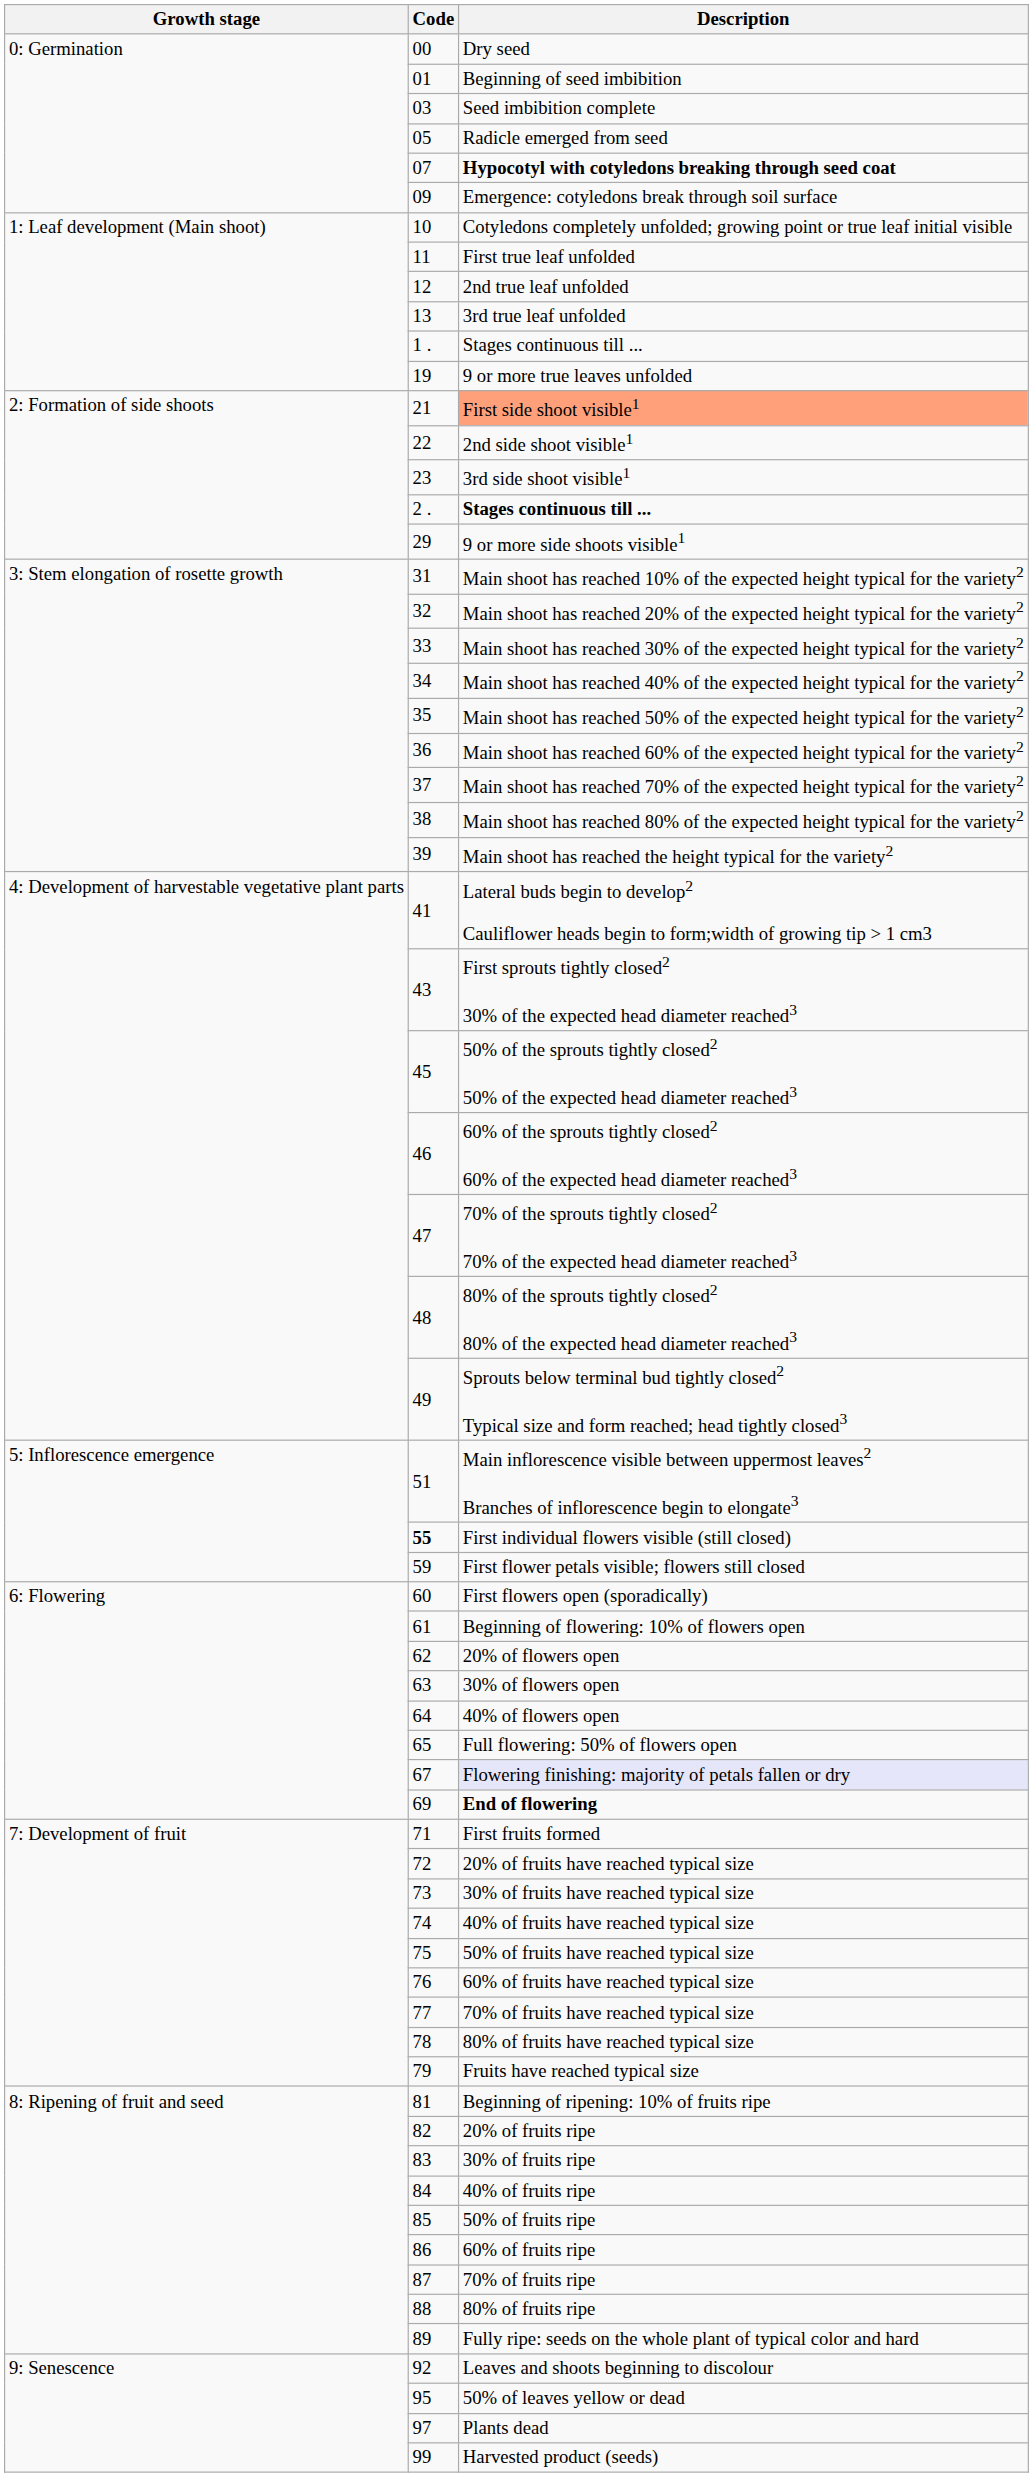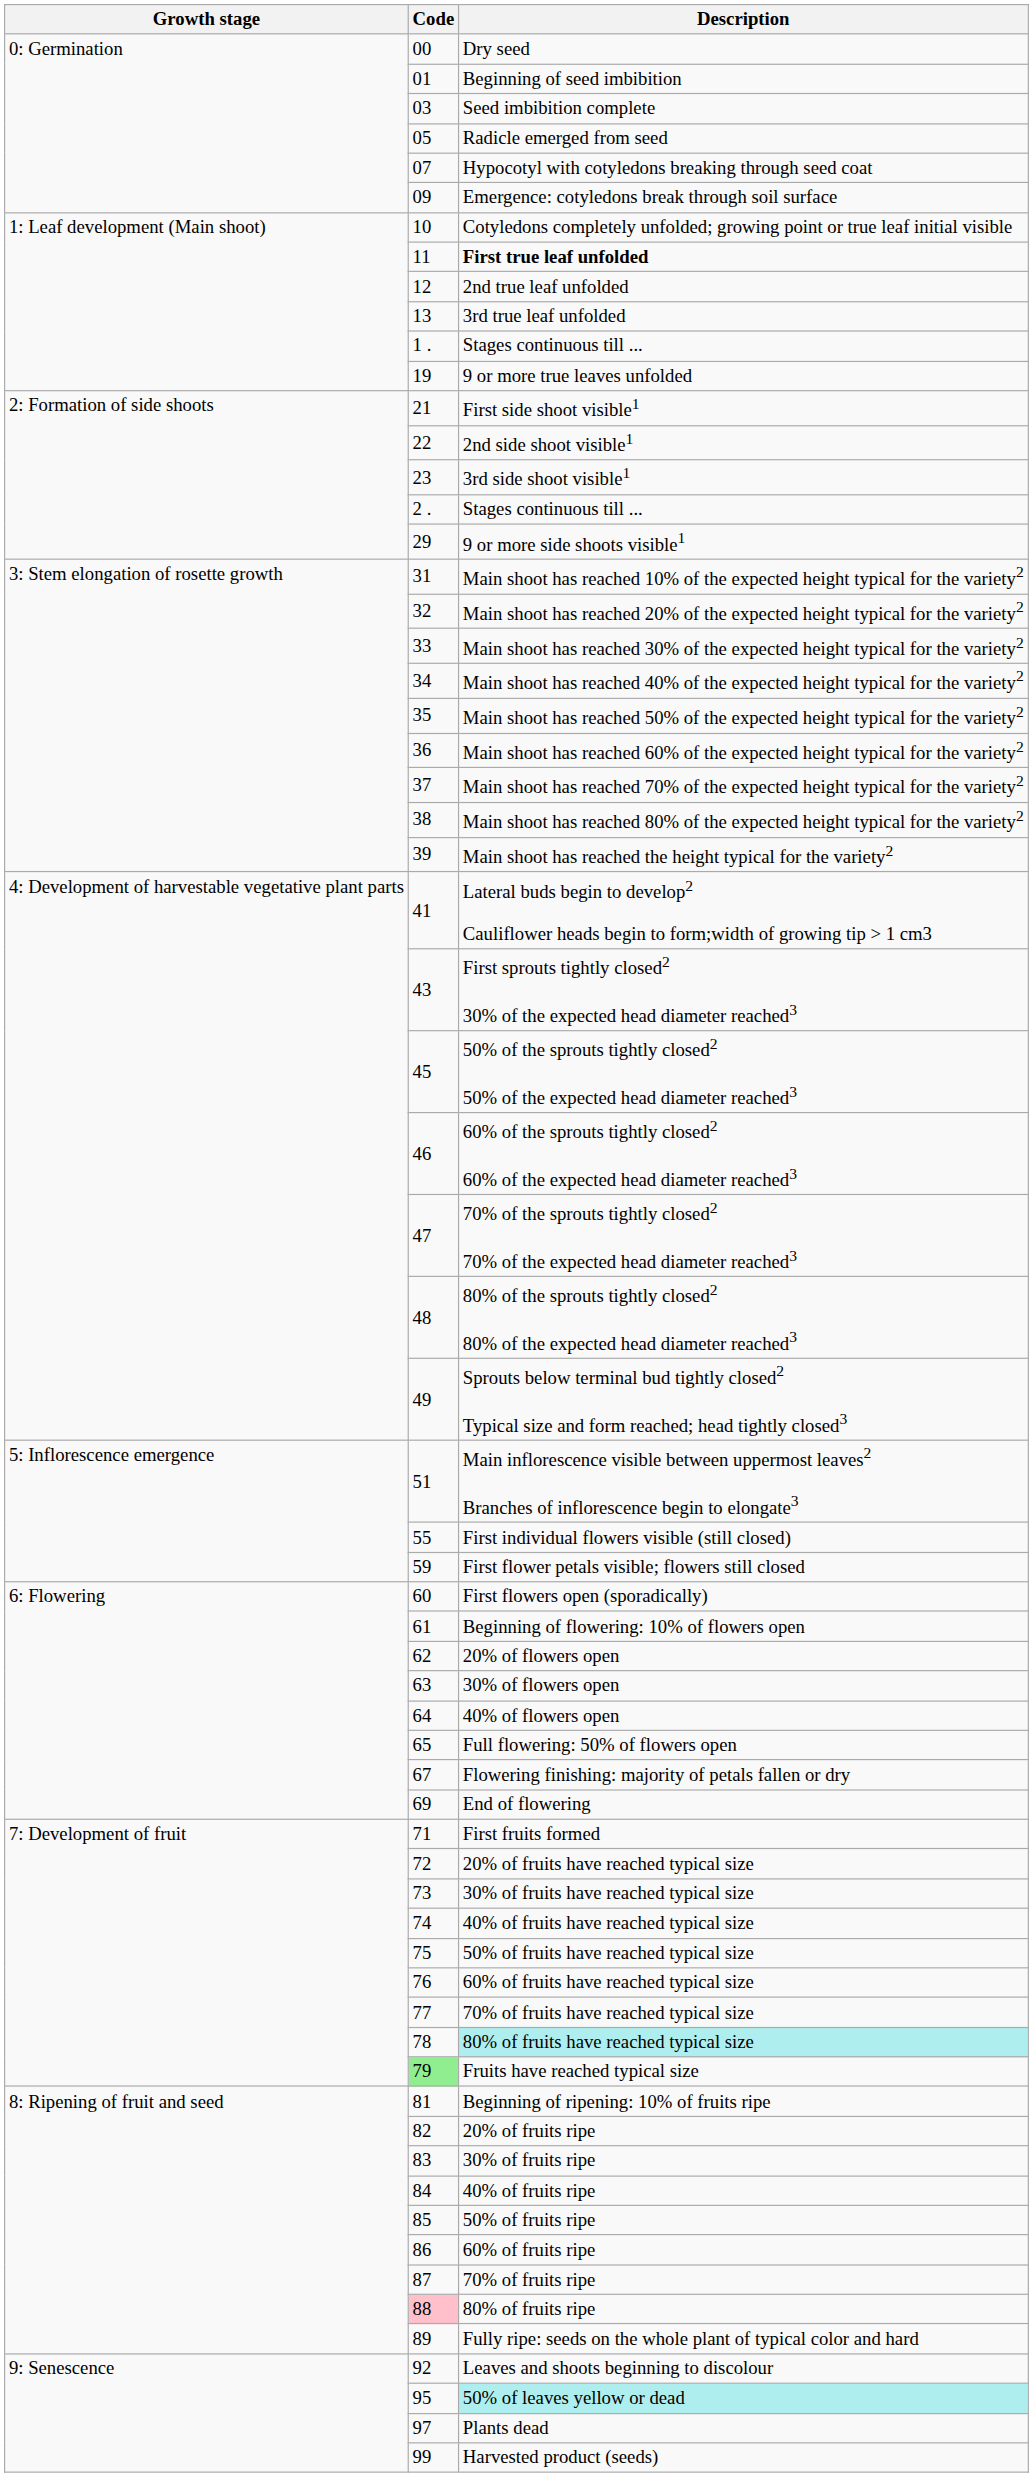(679, 167) bold -> (668, 167) normal
(549, 256) normal -> (556, 256) bold
(551, 407) lightsalmon background -> (551, 407) no background
(557, 509) bold -> (553, 509) normal
(422, 1537) bold -> (422, 1537) normal
(656, 1774) lavender background -> (656, 1774) no background
(530, 1804) bold -> (527, 1804) normal
(608, 2041) no background -> (608, 2041) paleturquoise background
(422, 2071) no background -> (422, 2071) lightgreen background
(422, 2309) no background -> (422, 2309) pink background
(574, 2398) no background -> (574, 2398) paleturquoise background
